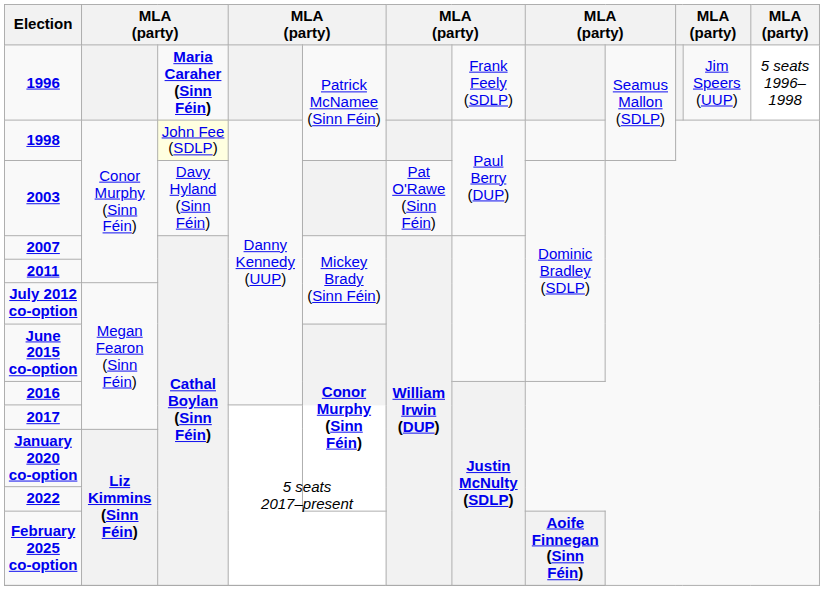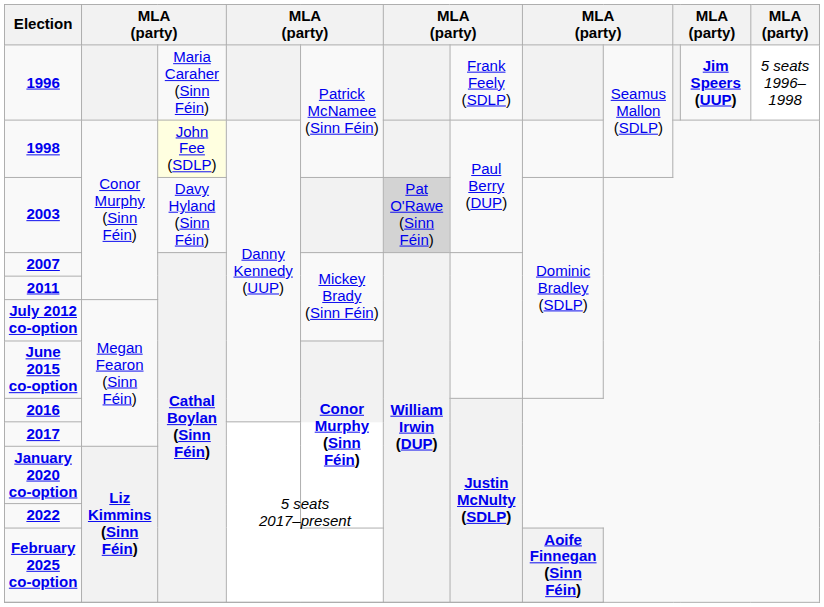(193, 82) bold -> (192, 82) normal
(717, 82) normal -> (716, 82) bold
(419, 197) no background -> (417, 214) lightgrey background
